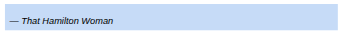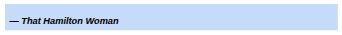(61, 21) normal -> (64, 20) bold
